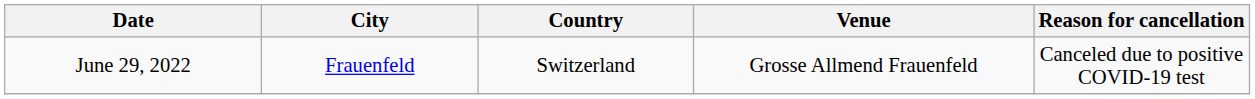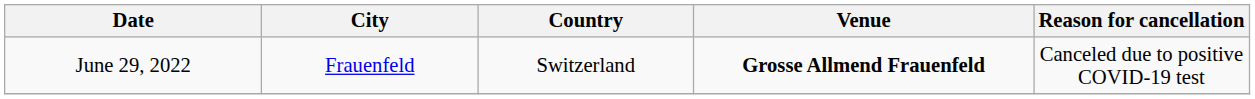(864, 65) normal -> (864, 65) bold
